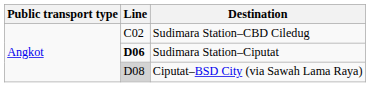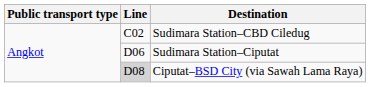(134, 52) bold -> (134, 52) normal
